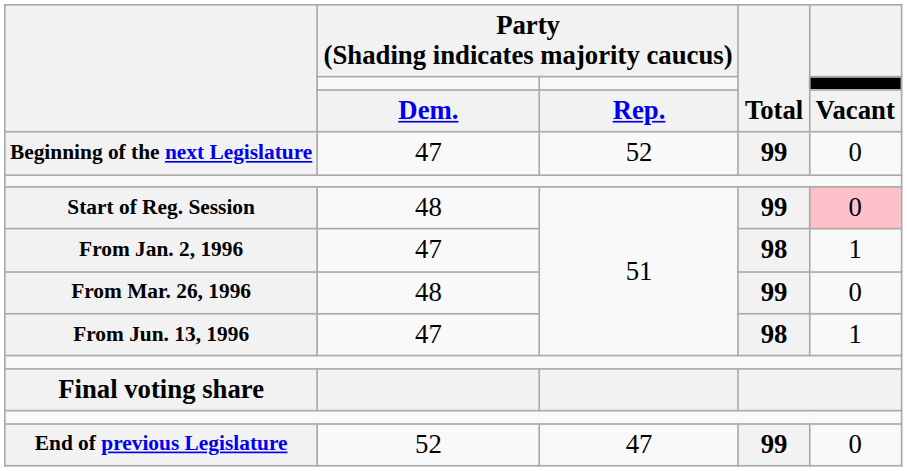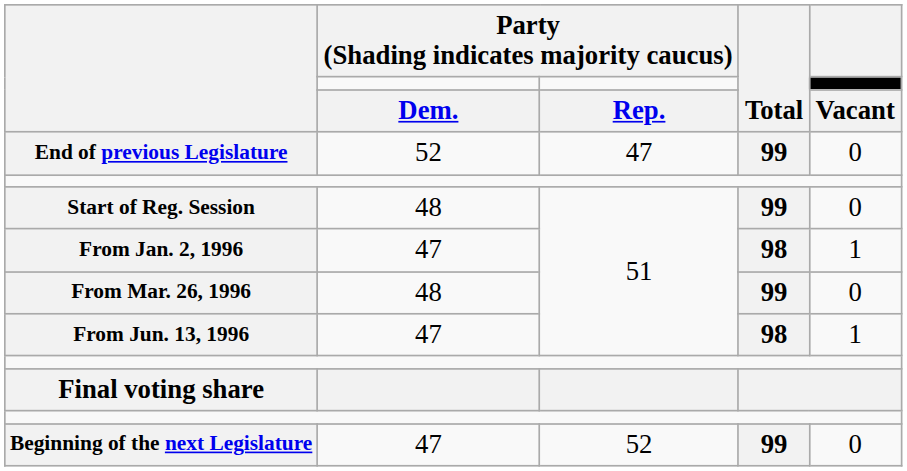rows swapped: (161, 444) <-> (161, 152)
(855, 207) pink background -> (855, 207) no background
